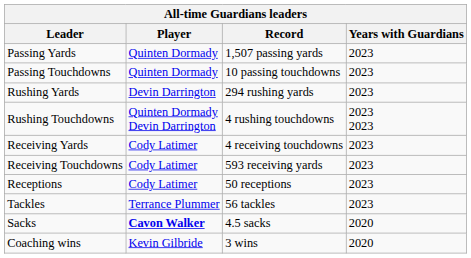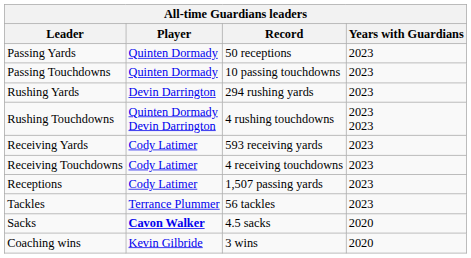(274, 53) 1,507 passing yards -> (258, 53) 50 receptions
(284, 145) 4 receiving touchdowns -> (274, 145) 593 receiving yards
(274, 164) 593 receiving yards -> (284, 164) 4 receiving touchdowns
(258, 184) 50 receptions -> (274, 184) 1,507 passing yards
